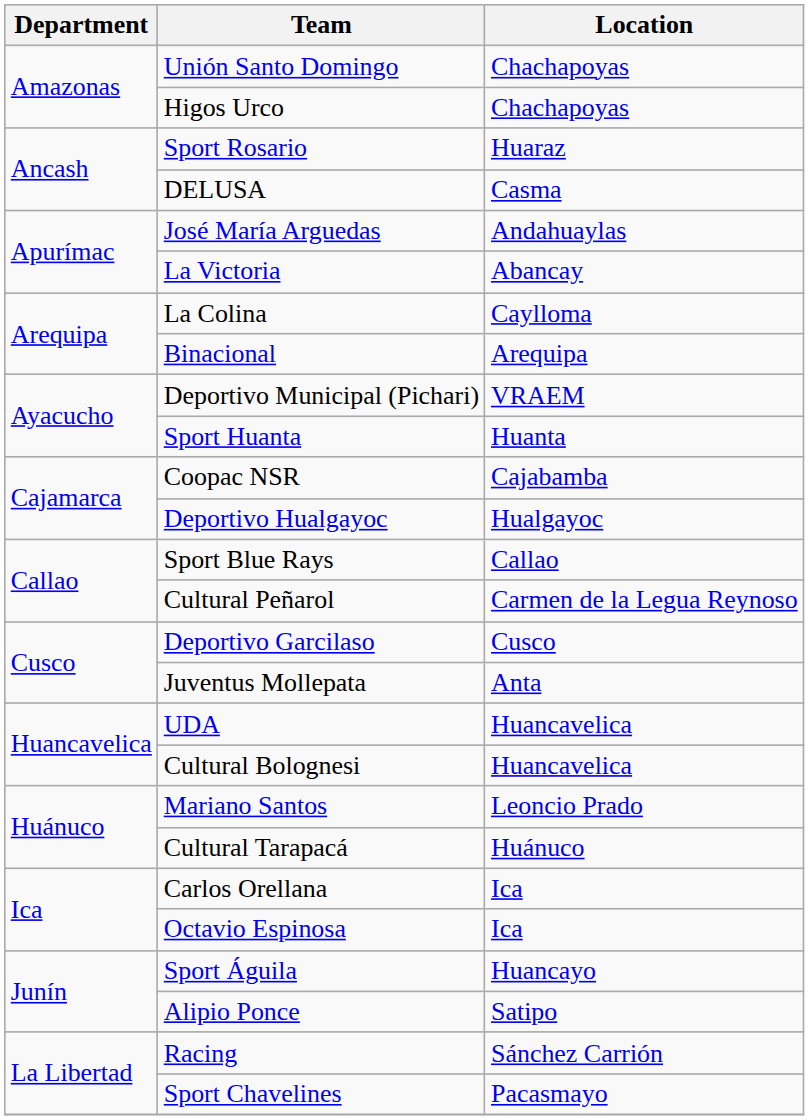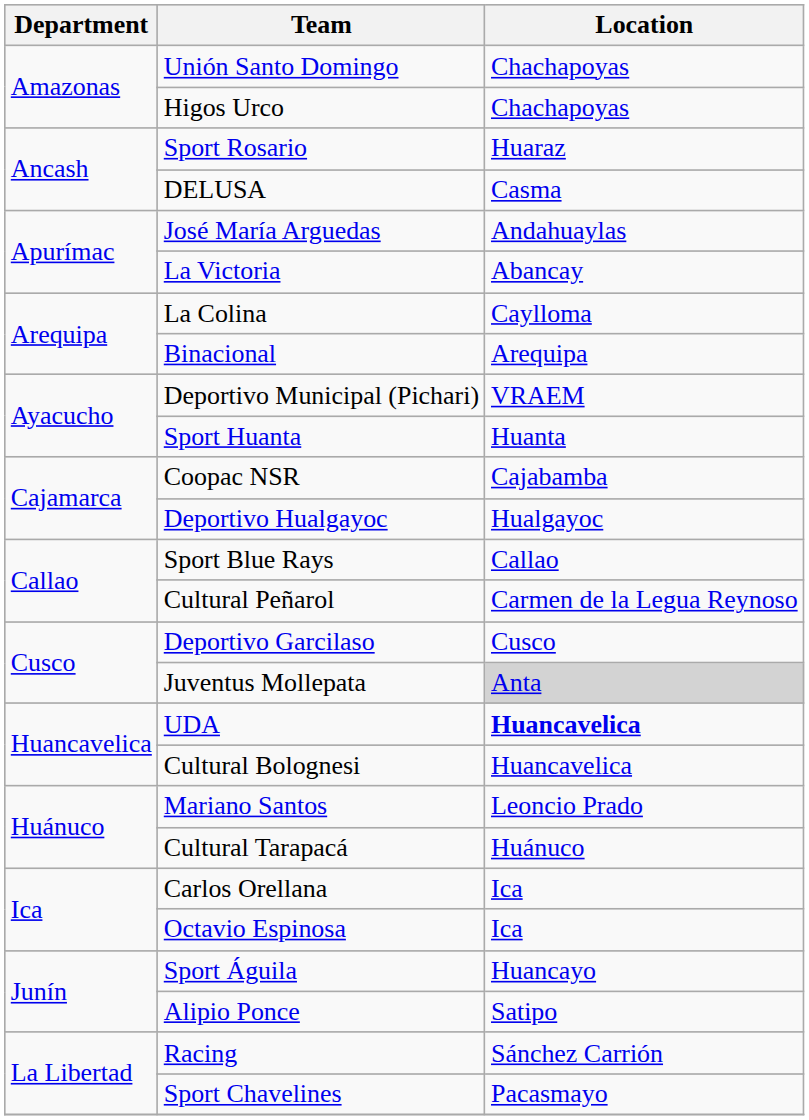(516, 682) no background -> (516, 682) lightgrey background
(562, 723) normal -> (566, 723) bold
